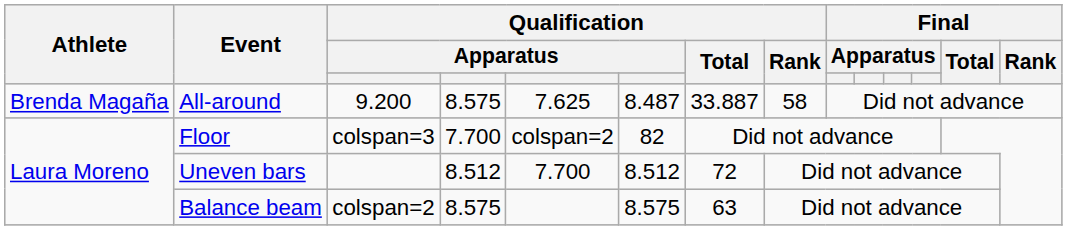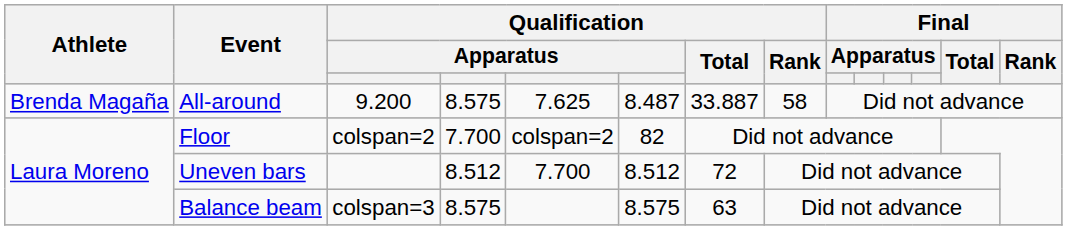(383, 137) colspan=3 -> (383, 137) colspan=2
(383, 207) colspan=2 -> (383, 207) colspan=3
